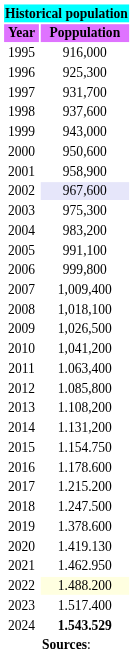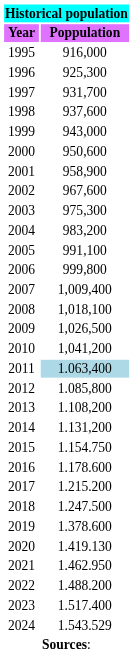(85, 191) lavender background -> (85, 191) no background
(85, 368) no background -> (85, 368) lightblue background
(85, 586) lightyellow background -> (85, 586) no background
(85, 625) bold -> (85, 625) normal
